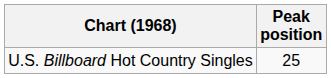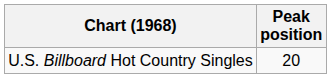(291, 60) 25 -> (291, 60) 20
